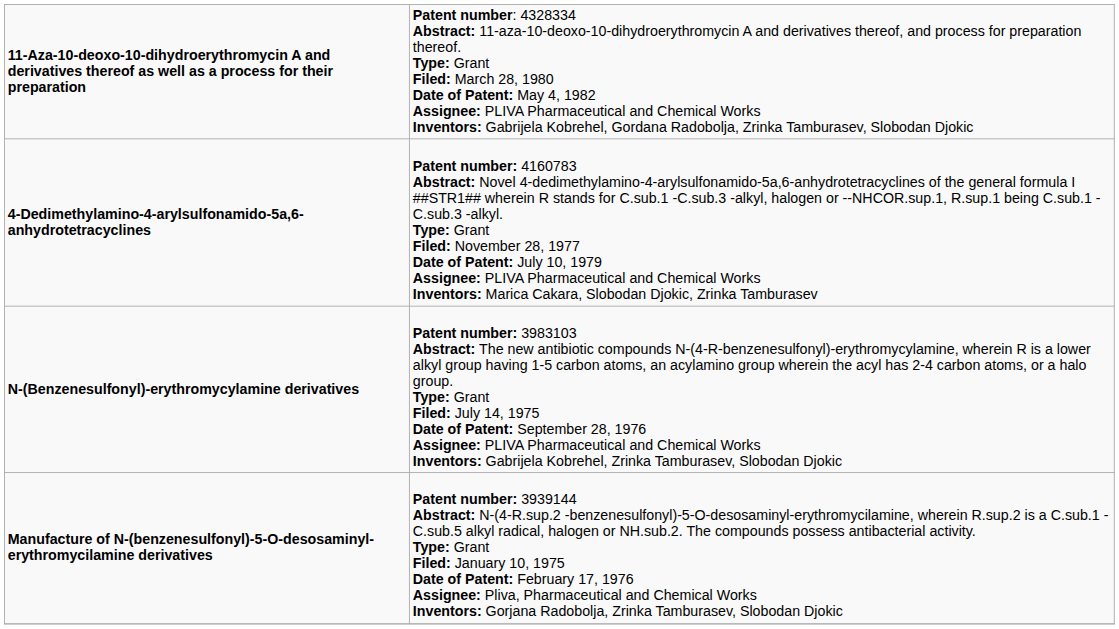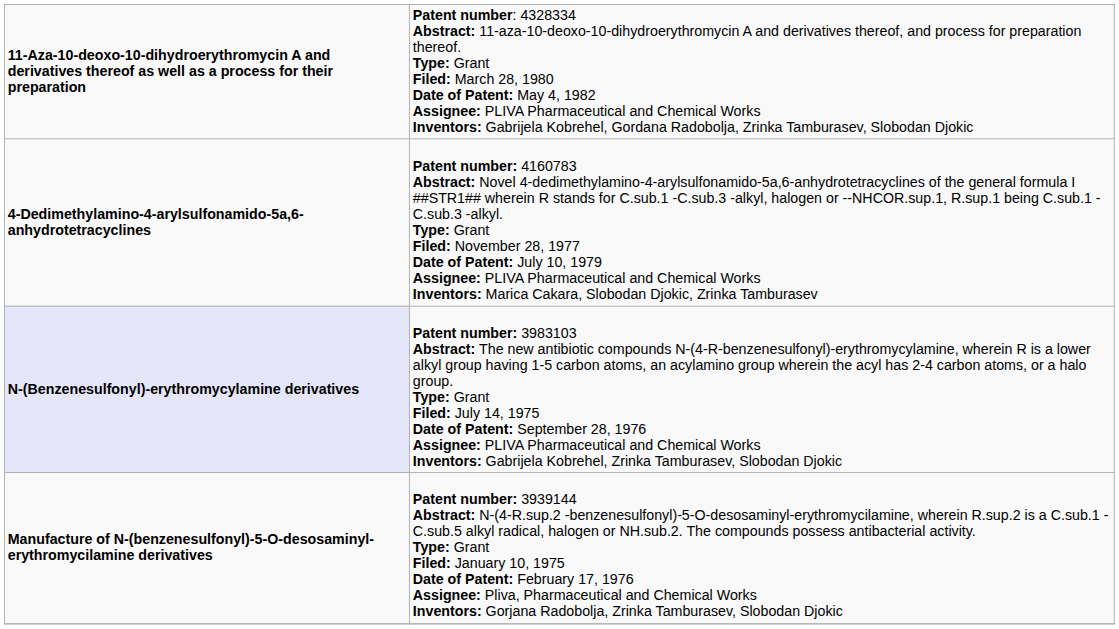(183, 389) no background -> (183, 389) lavender background
